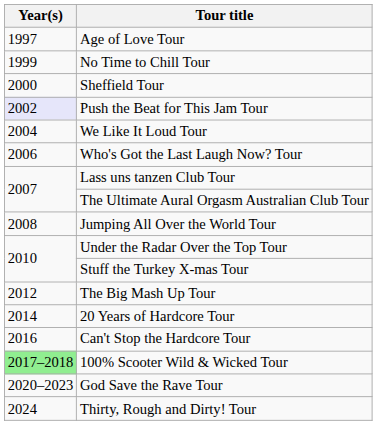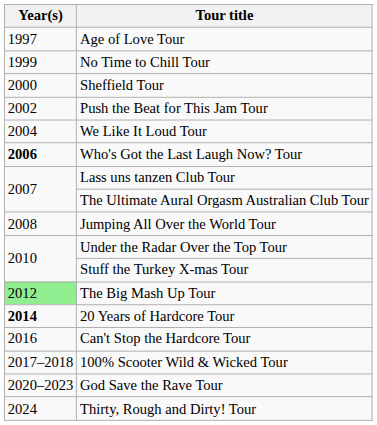(22, 108) lavender background -> (22, 108) no background
(22, 154) normal -> (22, 154) bold
(22, 293) no background -> (22, 293) lightgreen background
(22, 316) normal -> (22, 316) bold
(41, 362) lightgreen background -> (41, 362) no background
